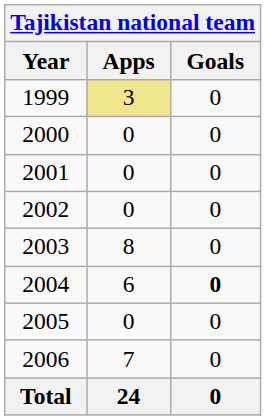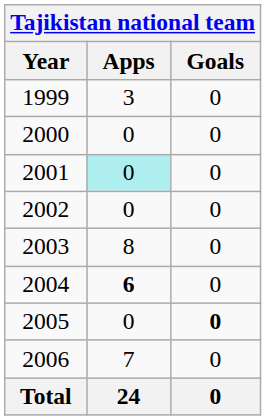(129, 97) khaki background -> (129, 97) no background
(129, 172) no background -> (129, 172) paleturquoise background
(129, 284) normal -> (129, 284) bold
(215, 284) bold -> (215, 284) normal
(215, 321) normal -> (215, 321) bold
